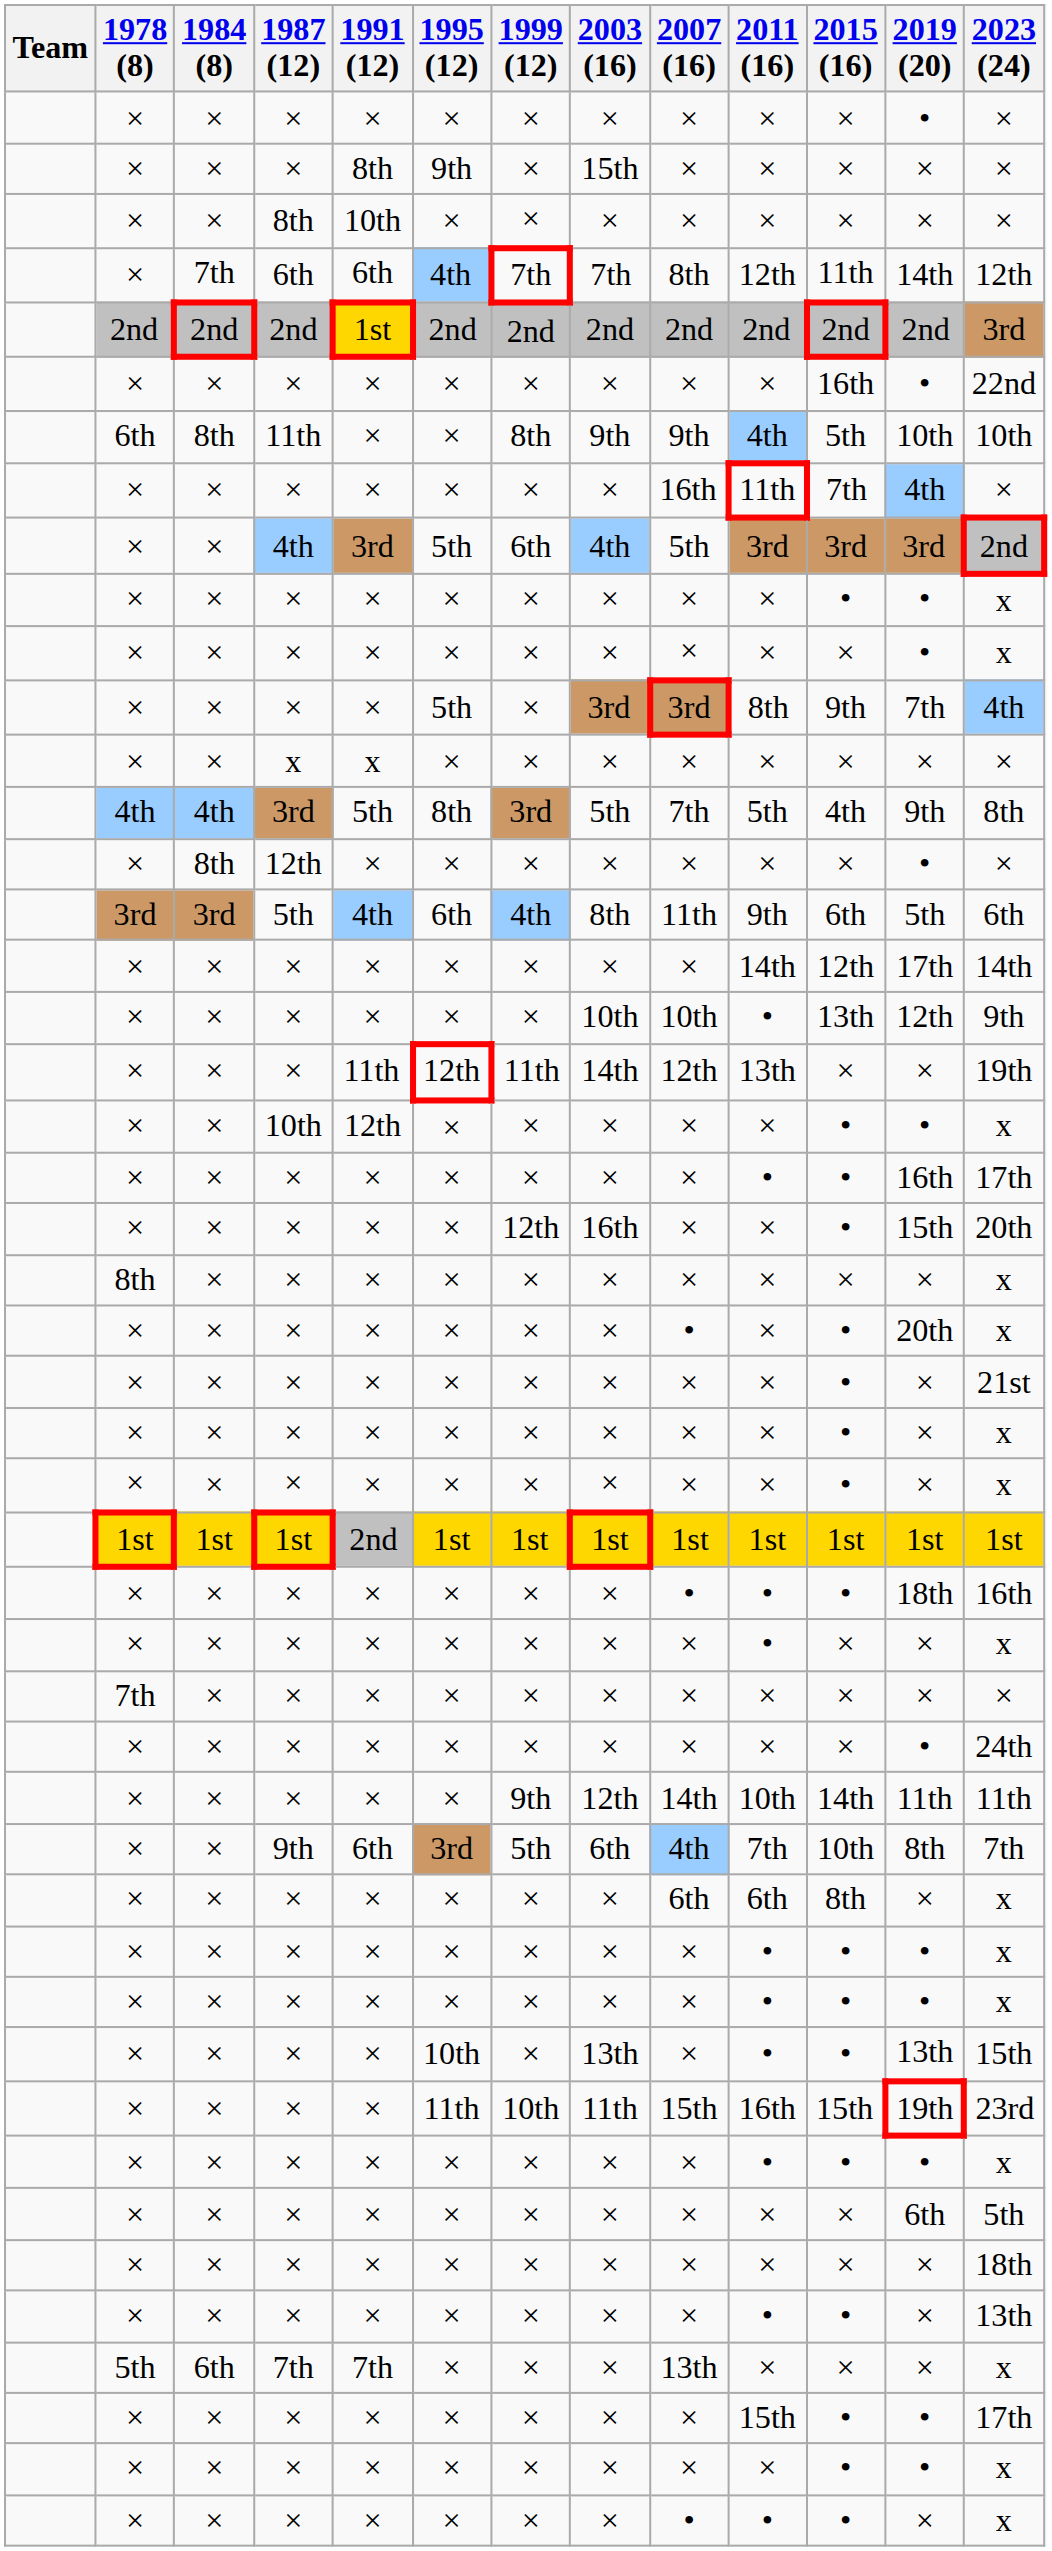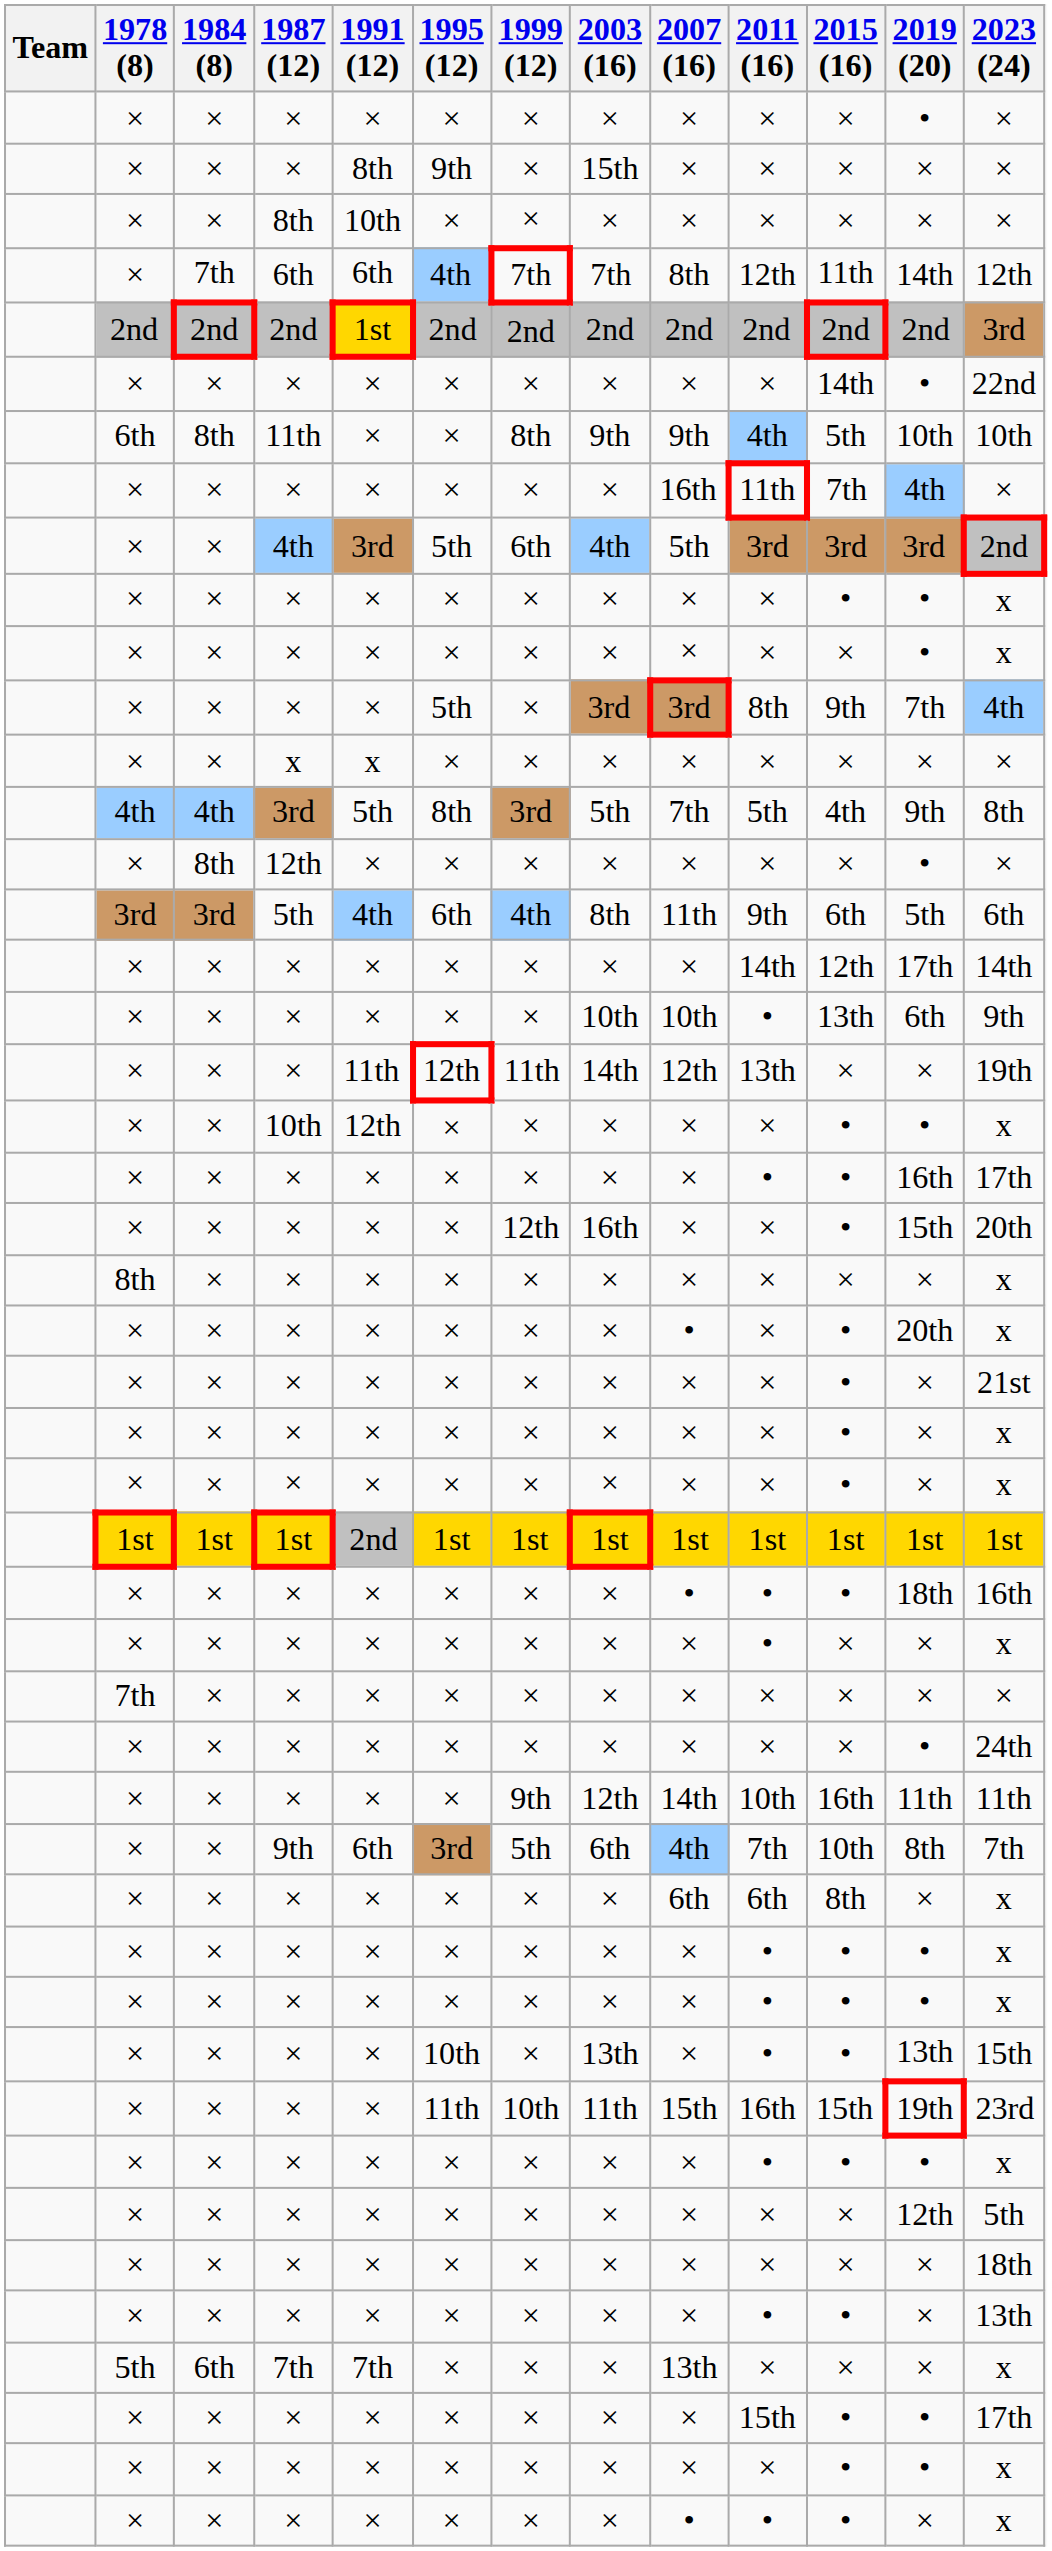(846, 384) 16th -> (846, 384) 14th
(925, 1017) 12th -> (925, 1017) 6th
(846, 1797) 14th -> (846, 1797) 16th
(925, 2213) 6th -> (925, 2213) 12th
